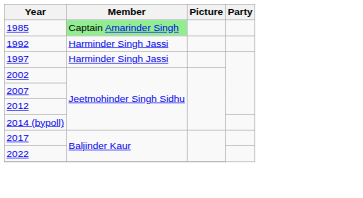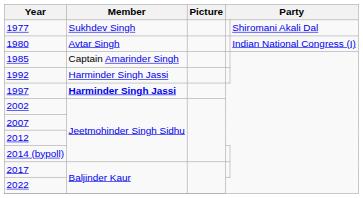+ row: (18, 28)
+ row: (18, 43)
(124, 28) lightgreen background -> (124, 59) no background
(118, 59) normal -> (122, 91) bold
